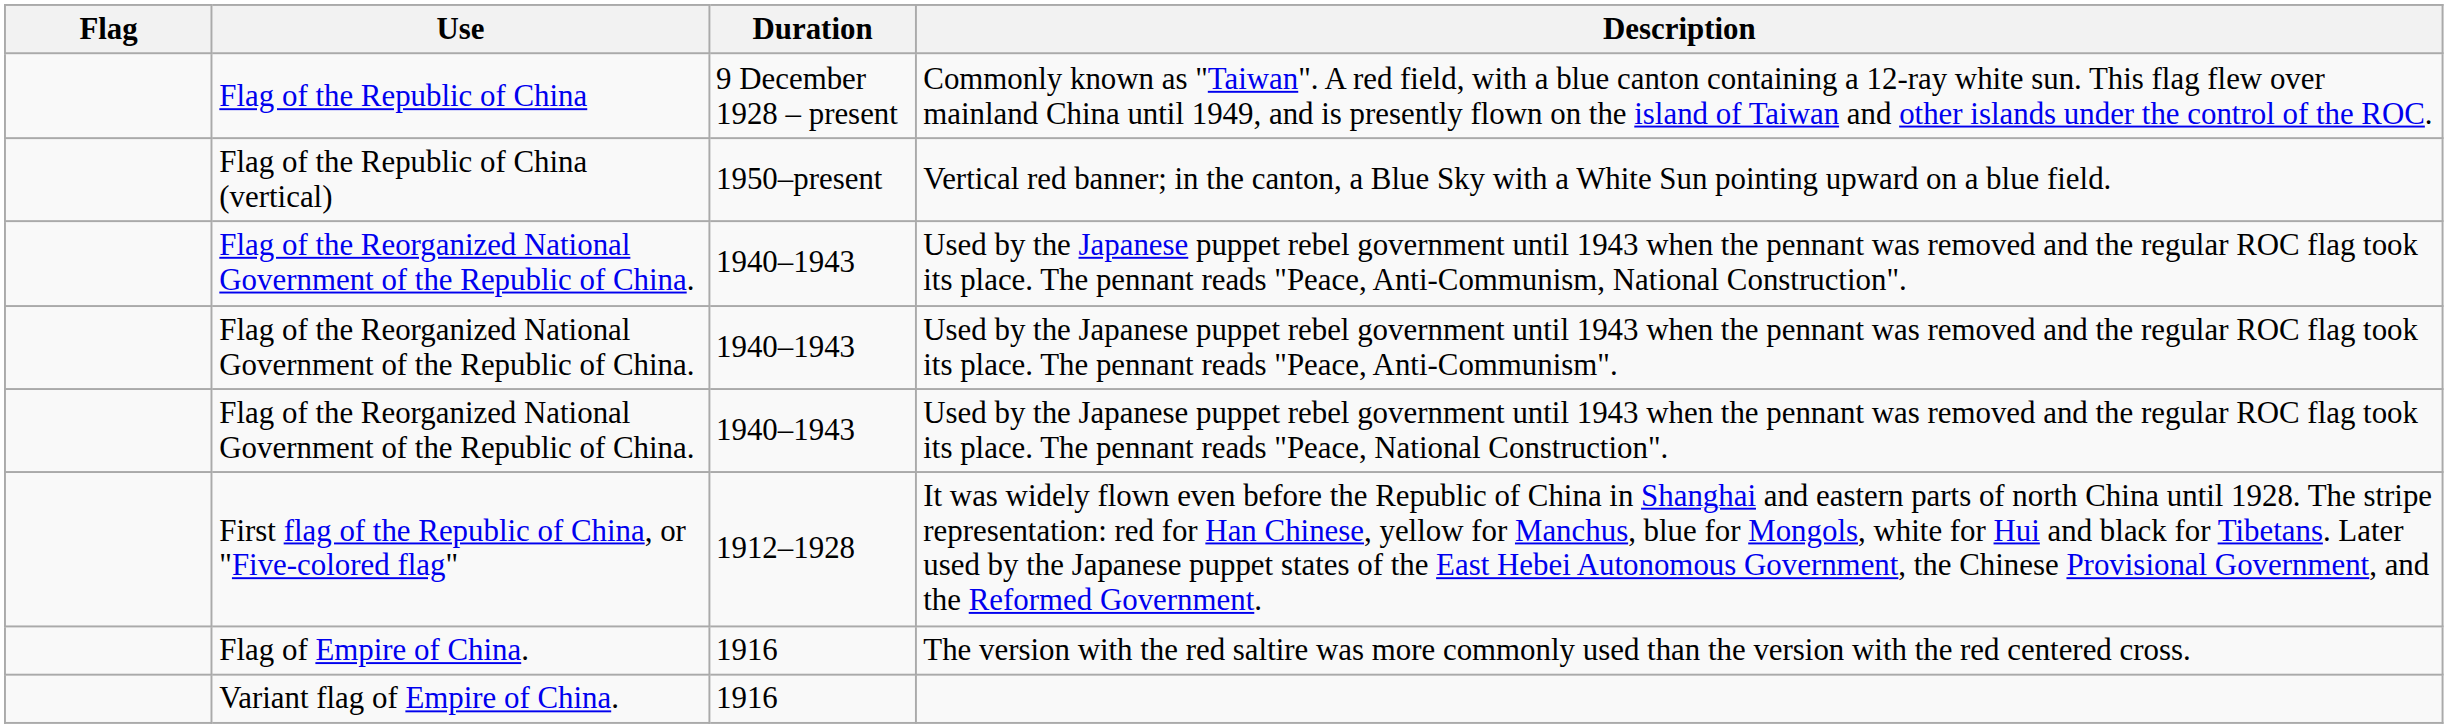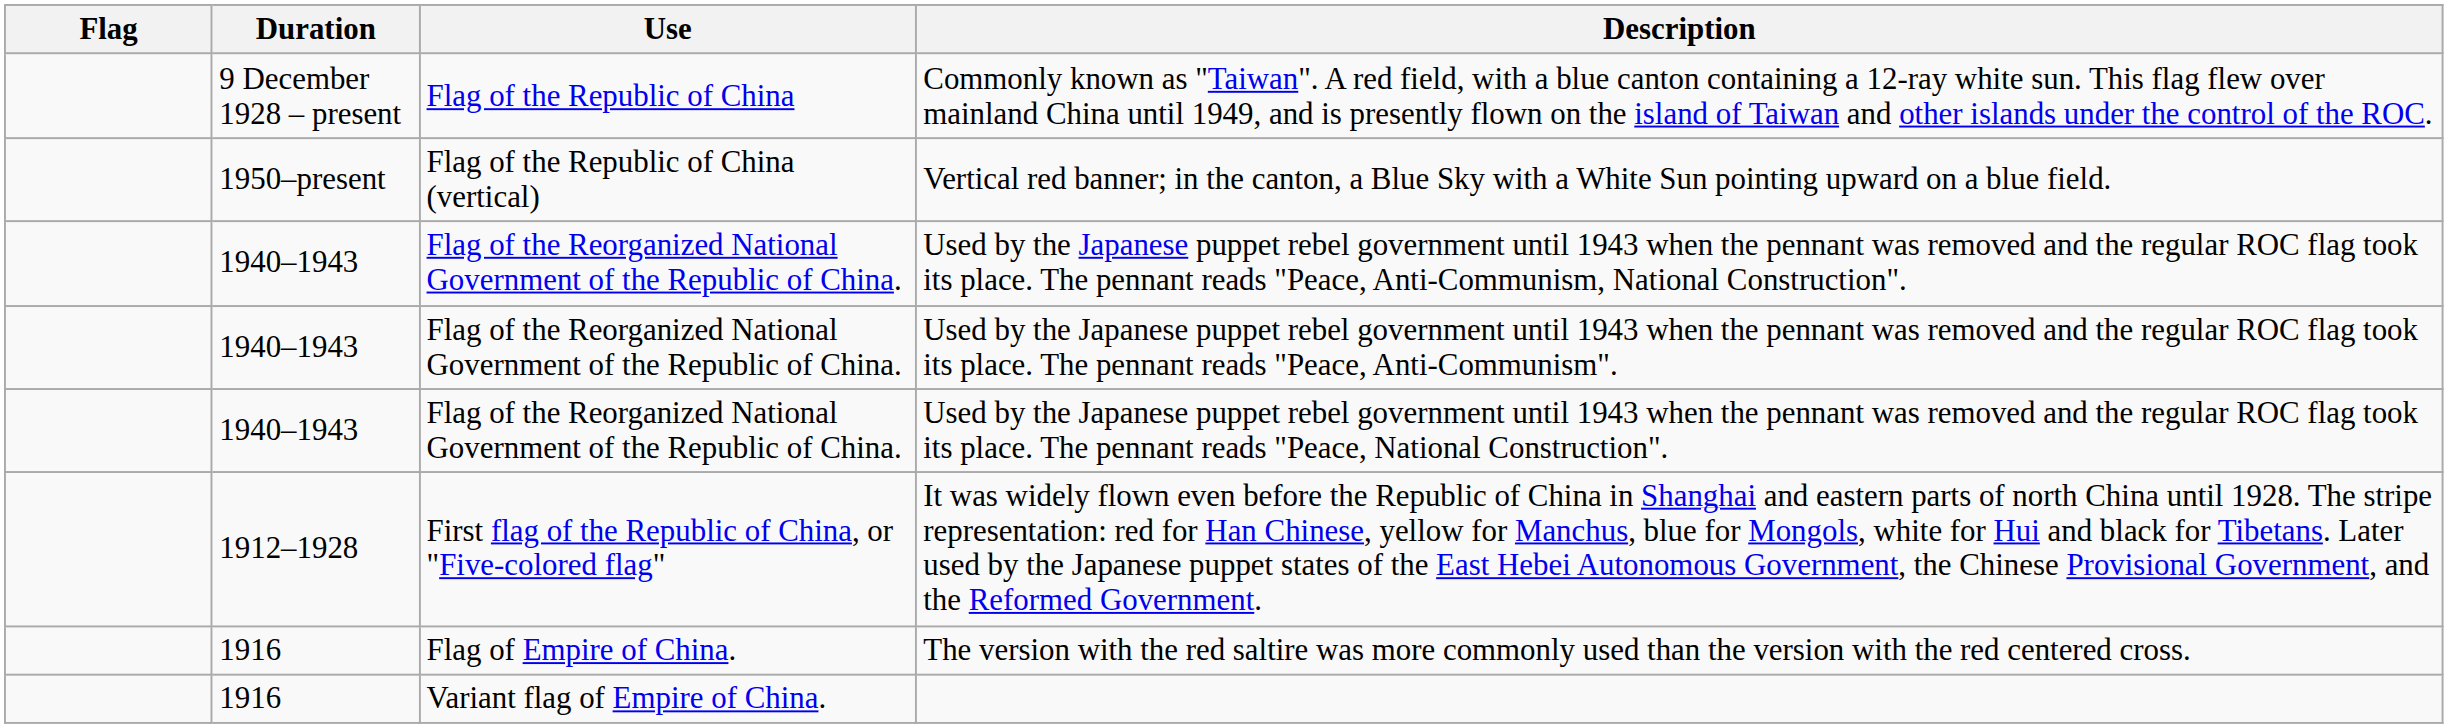columns swapped: (813, 28) <-> (461, 28)
